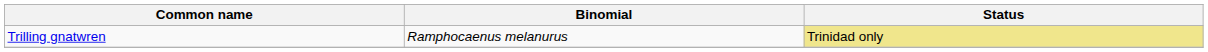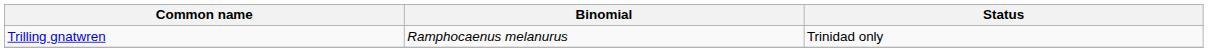(845, 36) khaki background -> (845, 36) no background
